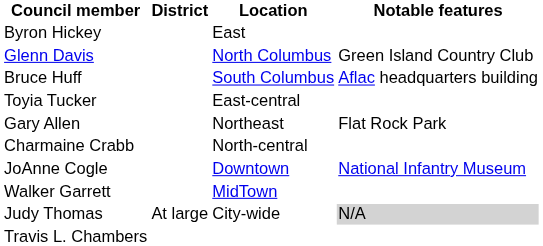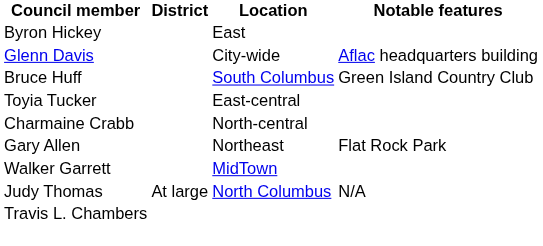(272, 55) North Columbus -> (246, 55) City-wide
(436, 55) Green Island Country Club -> (438, 55) Aflac headquarters building
(438, 78) Aflac headquarters building -> (436, 78) Green Island Country Club
rows swapped: (69, 146) <-> (42, 123)
- row: (56, 168)
(246, 214) City-wide -> (272, 191) North Columbus
(352, 214) lightgrey background -> (352, 191) no background
